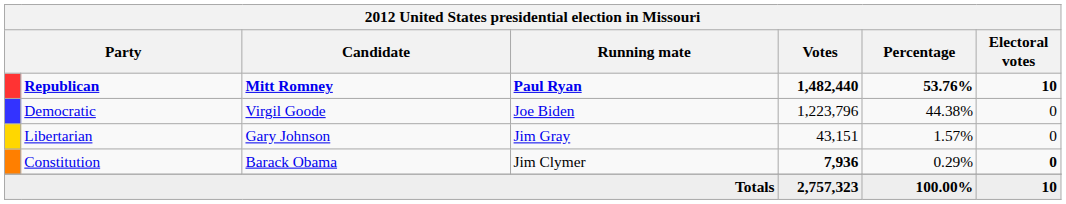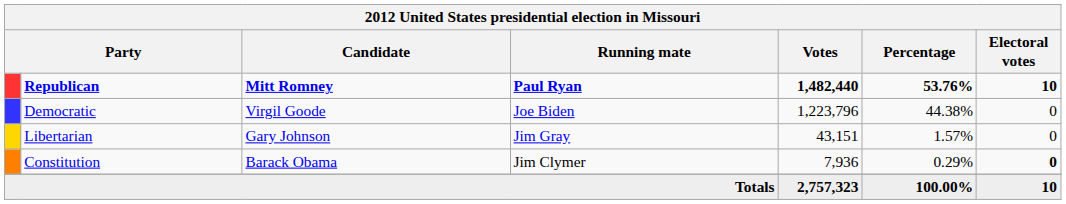(841, 162) bold -> (841, 162) normal
